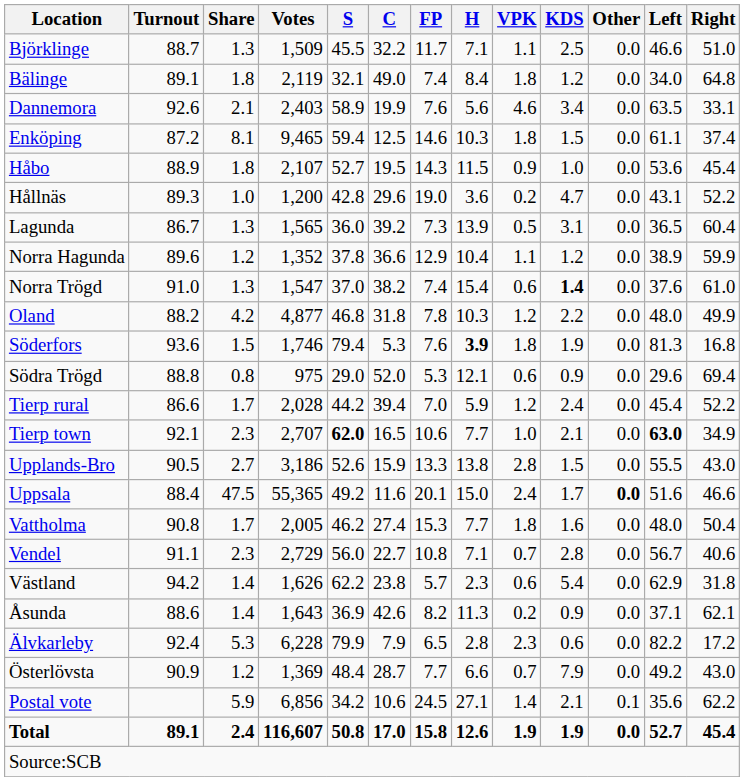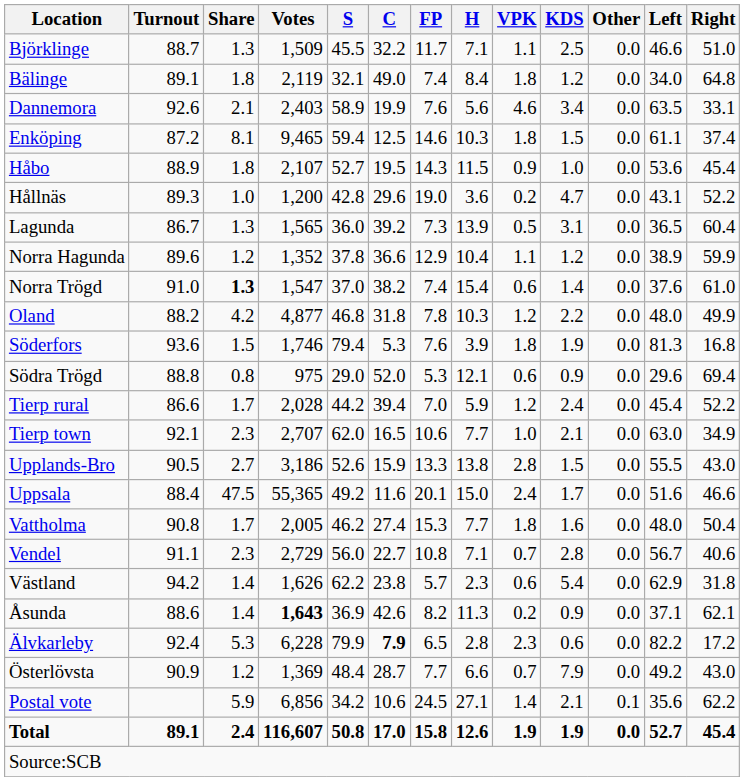(243, 286) normal -> (243, 286) bold
(572, 286) bold -> (572, 286) normal
(477, 345) bold -> (477, 345) normal
(348, 434) bold -> (348, 434) normal
(666, 434) bold -> (666, 434) normal
(628, 494) bold -> (628, 494) normal
(302, 613) normal -> (302, 613) bold
(394, 642) normal -> (394, 642) bold
